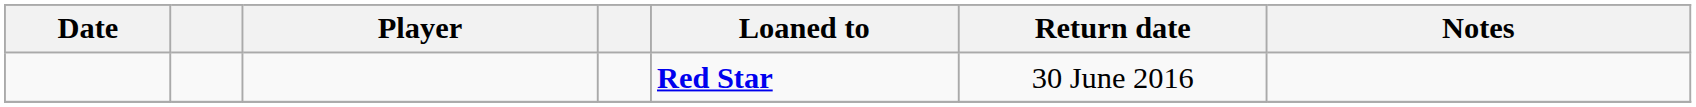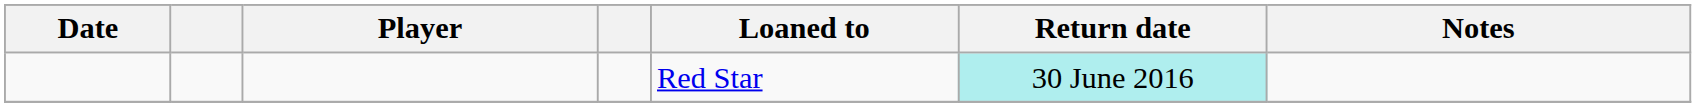(715, 76) bold -> (710, 76) normal
(1113, 76) no background -> (1113, 76) paleturquoise background
